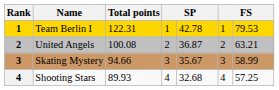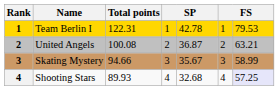(246, 77) no background -> (246, 77) lavender background
